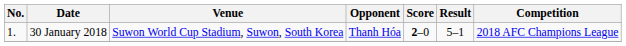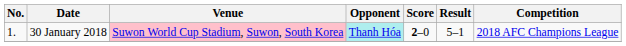(228, 32) no background -> (228, 32) pink background
(375, 32) no background -> (375, 32) paleturquoise background
